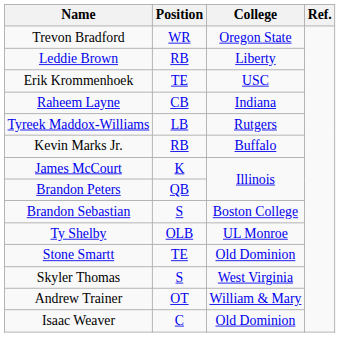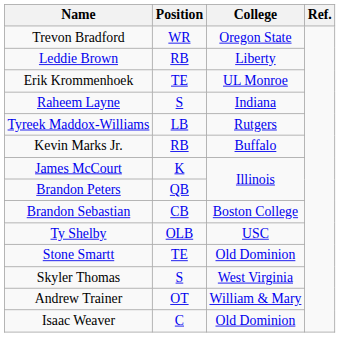(255, 80) USC -> (255, 80) UL Monroe
(179, 102) CB -> (179, 102) S
(179, 211) S -> (179, 211) CB
(255, 233) UL Monroe -> (255, 233) USC
